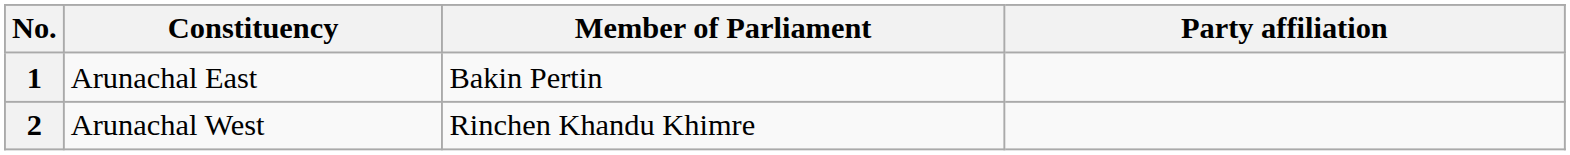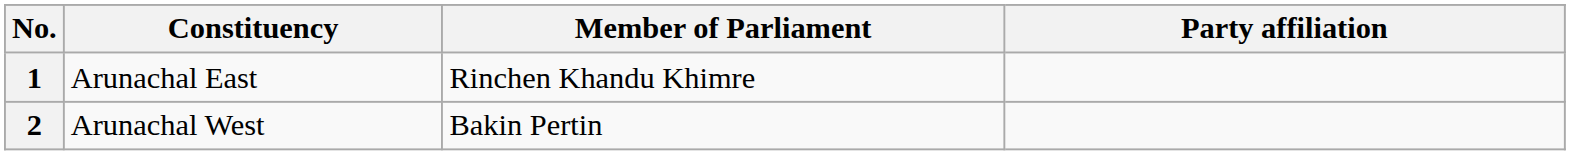(526, 76) Bakin Pertin -> (602, 76) Rinchen Khandu Khimre
(602, 125) Rinchen Khandu Khimre -> (526, 125) Bakin Pertin
